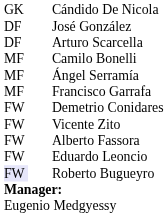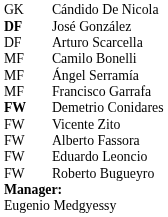(13, 26) normal -> (13, 26) bold
(14, 108) normal -> (15, 108) bold
(14, 173) lavender background -> (14, 173) no background
